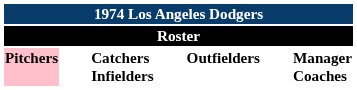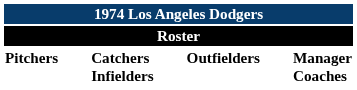(32, 58) pink background -> (32, 58) no background
